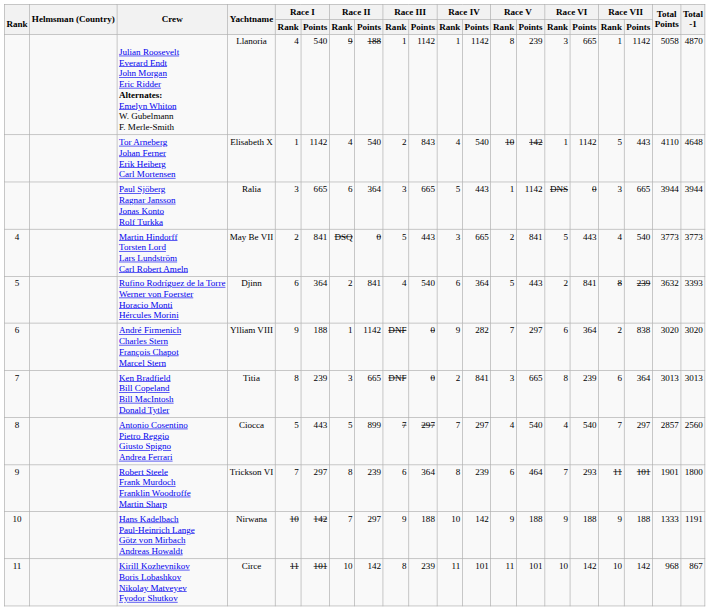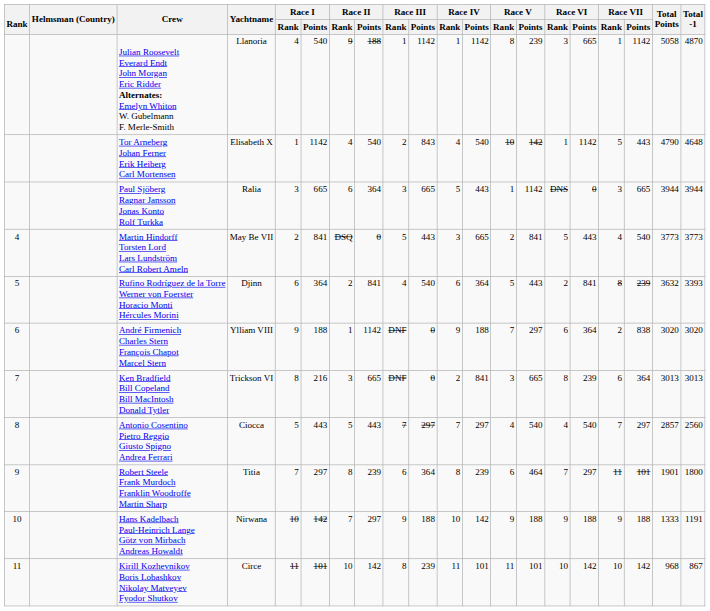(670, 142) 4110 -> (670, 142) 4790
(482, 331) 282 -> (482, 331) 188
(252, 378) Titia -> (252, 378) Trickson VI
(320, 378) 239 -> (320, 378) 216
(374, 425) 899 -> (374, 425) 443
(252, 472) Trickson VI -> (252, 472) Titia
(590, 472) 293 -> (590, 472) 297
